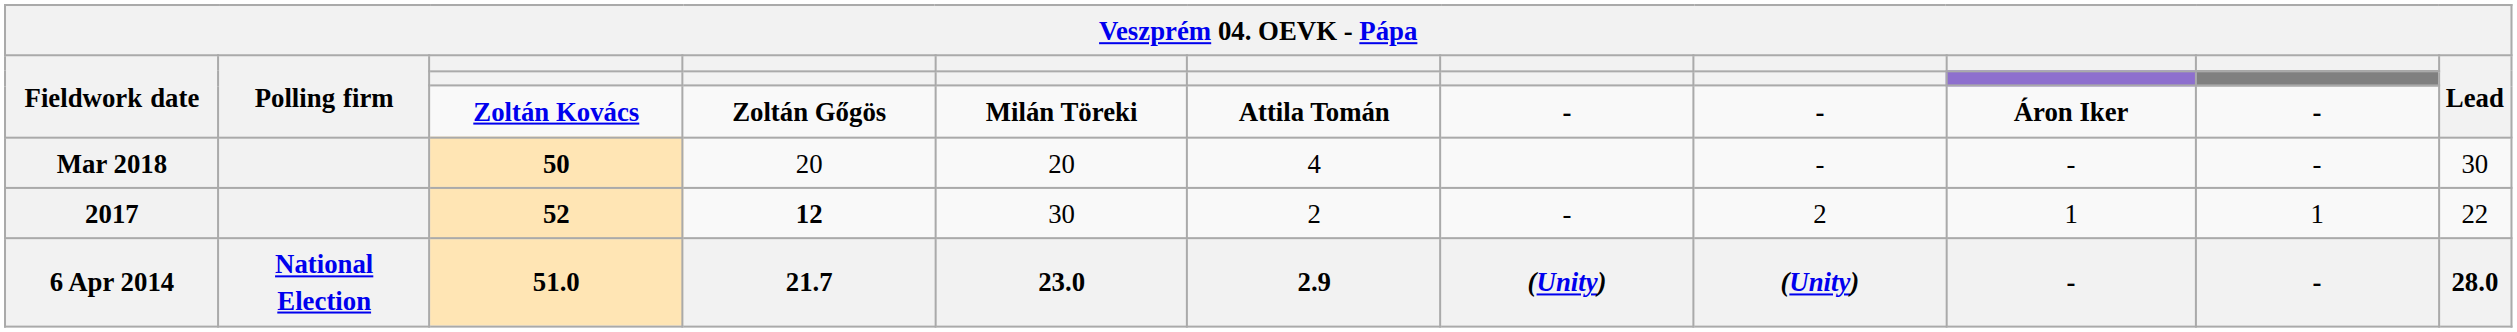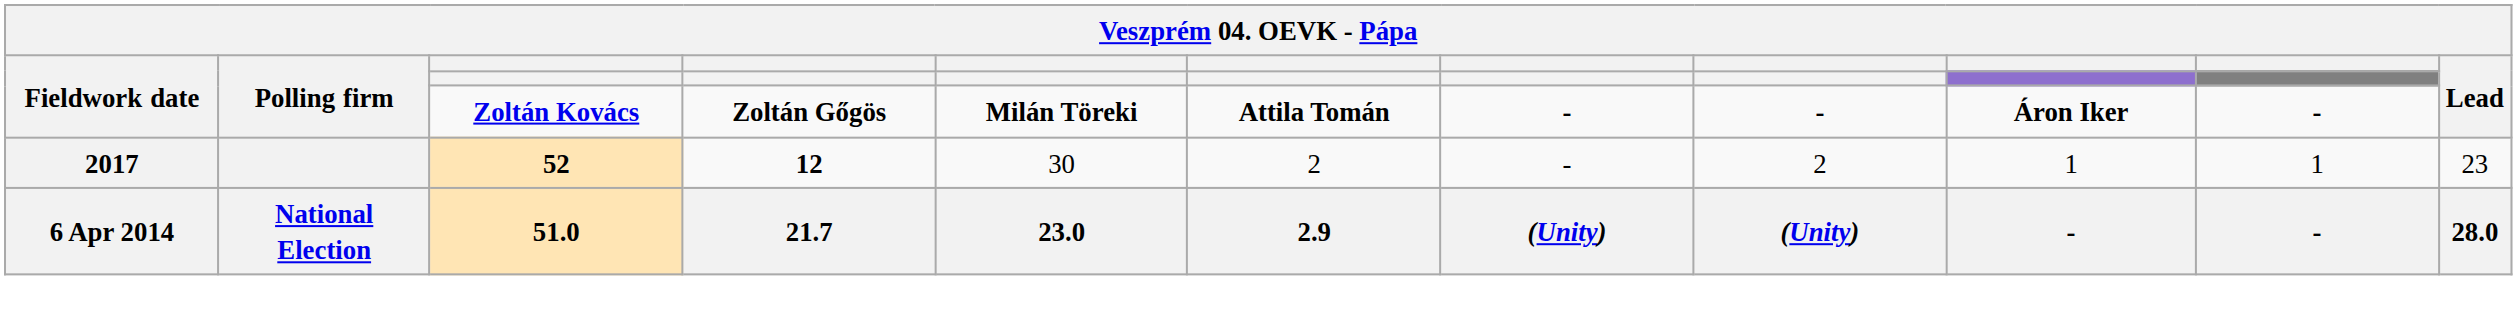- row: (112, 163)
(2475, 214) 22 -> (2475, 163) 23
